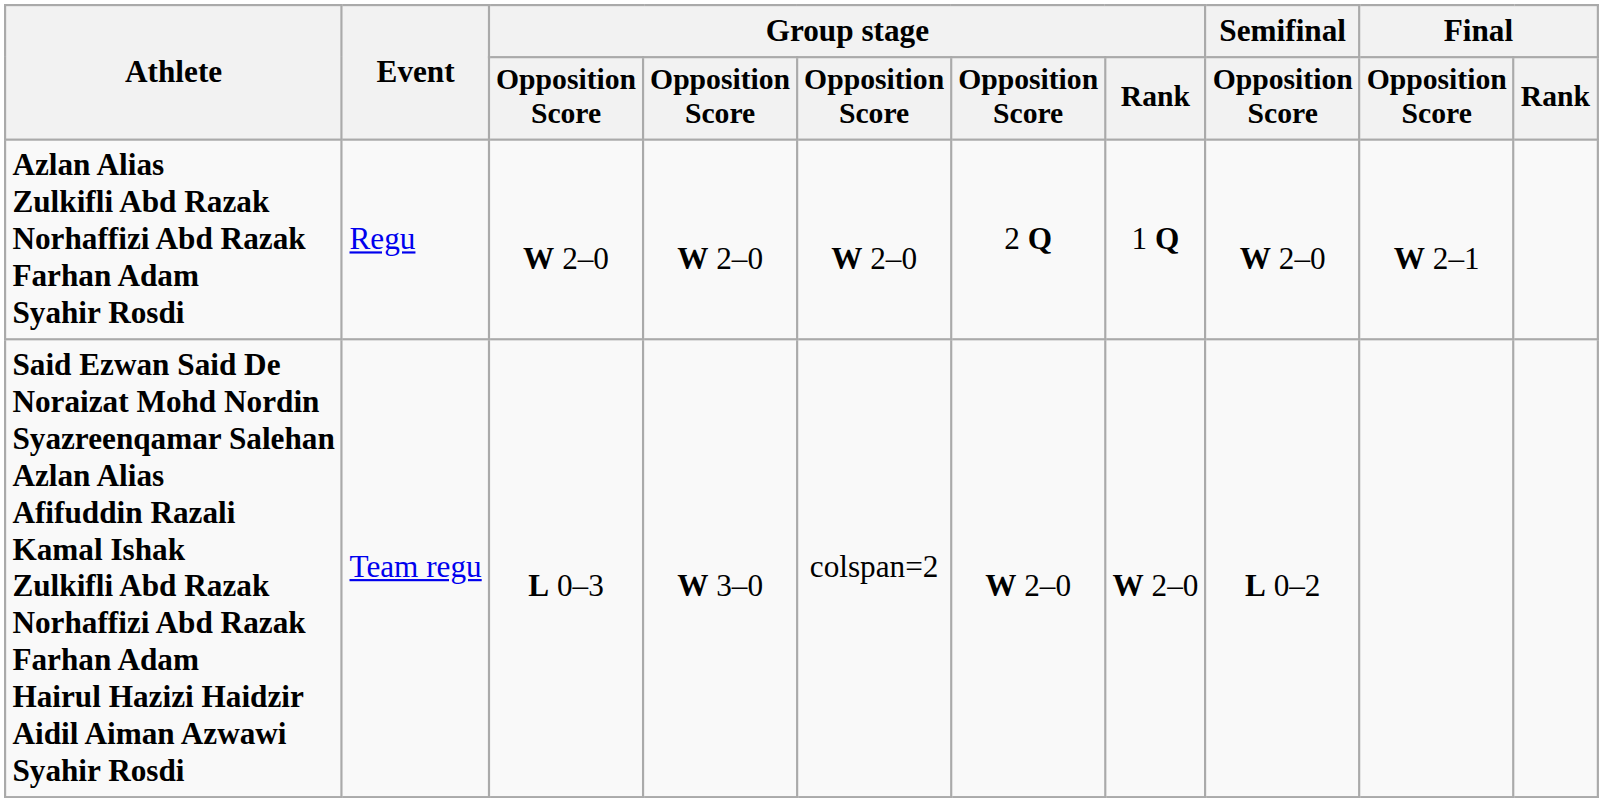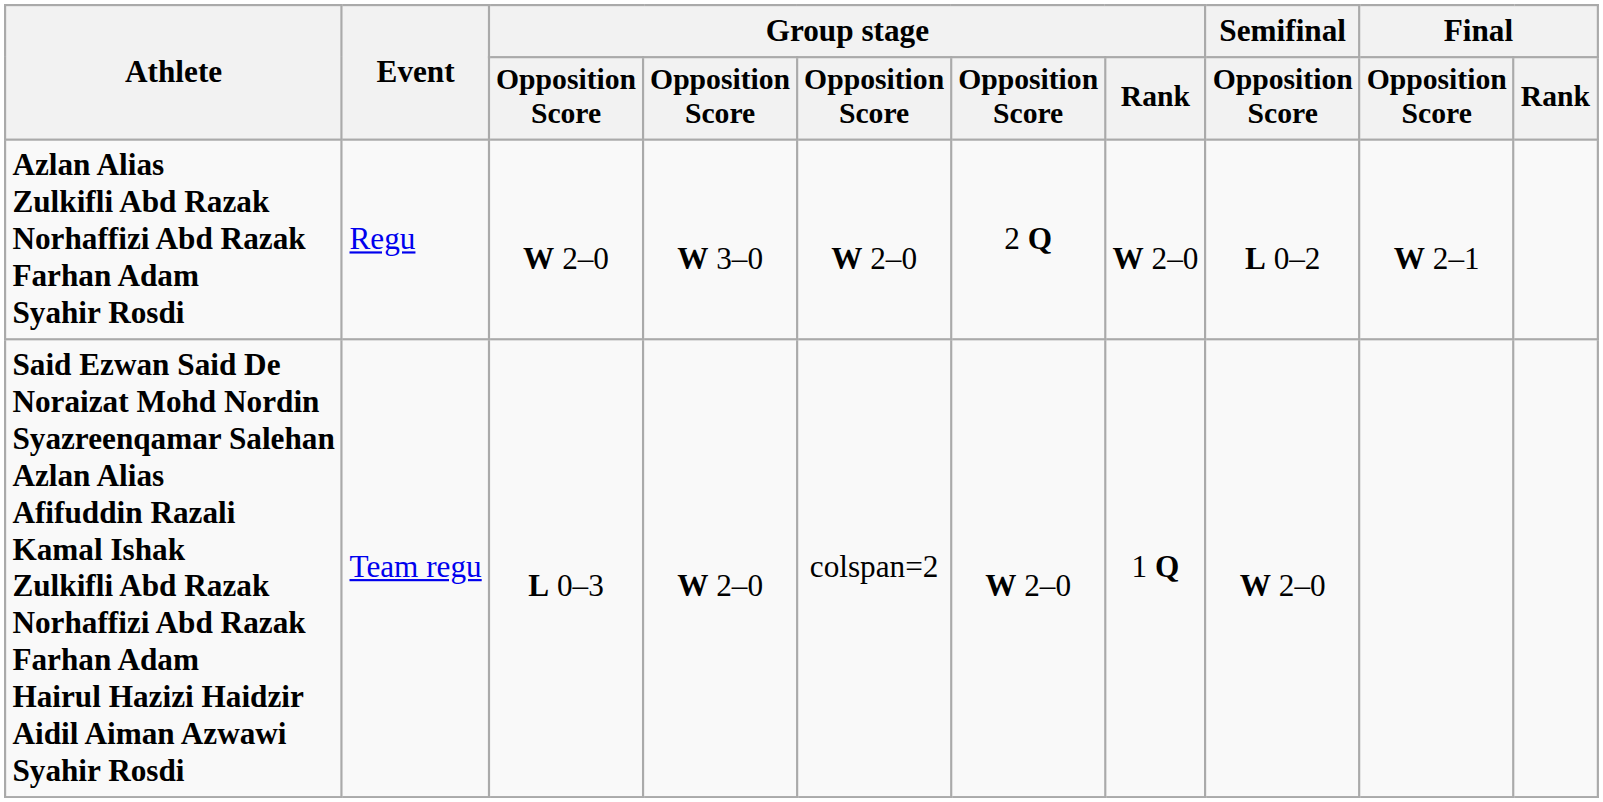(720, 257) W 2–0 -> (720, 257) W 3–0
(1155, 239) 1 Q -> (1155, 257) W 2–0
(1283, 257) W 2–0 -> (1283, 257) L 0–2
(720, 586) W 3–0 -> (720, 586) W 2–0
(1155, 586) W 2–0 -> (1155, 567) 1 Q
(1283, 586) L 0–2 -> (1283, 586) W 2–0
